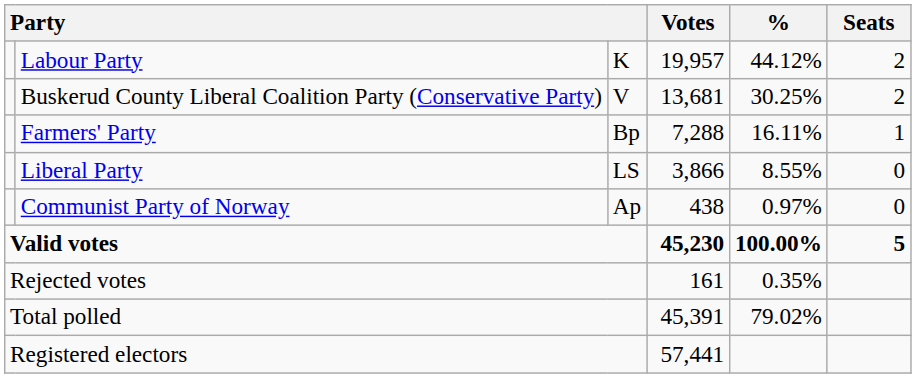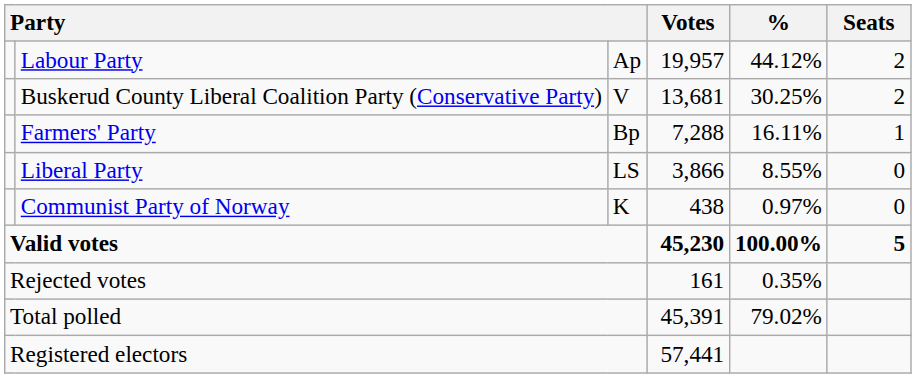(621, 59) K -> (627, 59) Ap
(627, 206) Ap -> (621, 206) K
